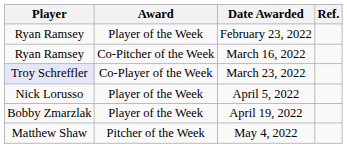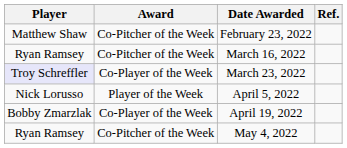(49, 34) Ryan Ramsey -> (49, 34) Matthew Shaw
(156, 34) Player of the Week -> (156, 34) Co-Pitcher of the Week
(156, 113) Player of the Week -> (156, 113) Co-Player of the Week
(49, 133) Matthew Shaw -> (49, 133) Ryan Ramsey
(156, 133) Pitcher of the Week -> (156, 133) Co-Pitcher of the Week
